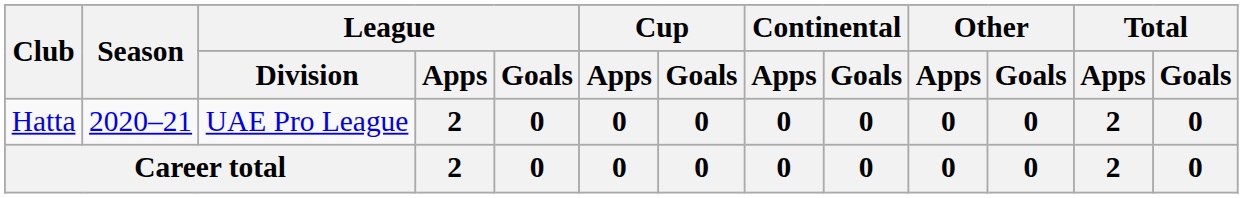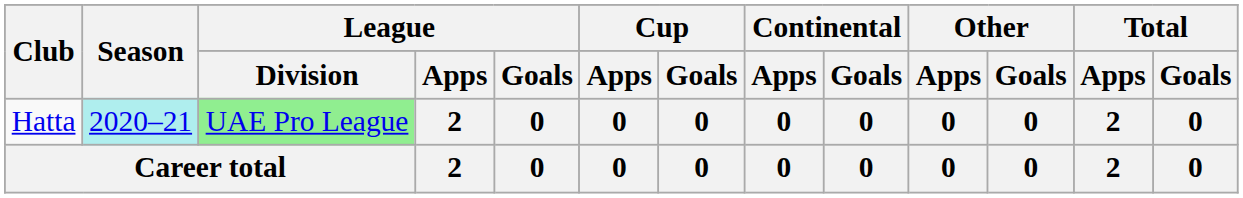(141, 121) no background -> (141, 121) paleturquoise background
(307, 121) no background -> (307, 121) lightgreen background
